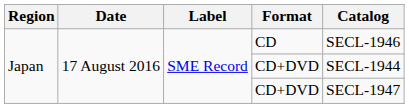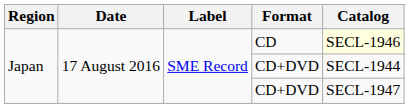(363, 41) no background -> (363, 41) lightyellow background
